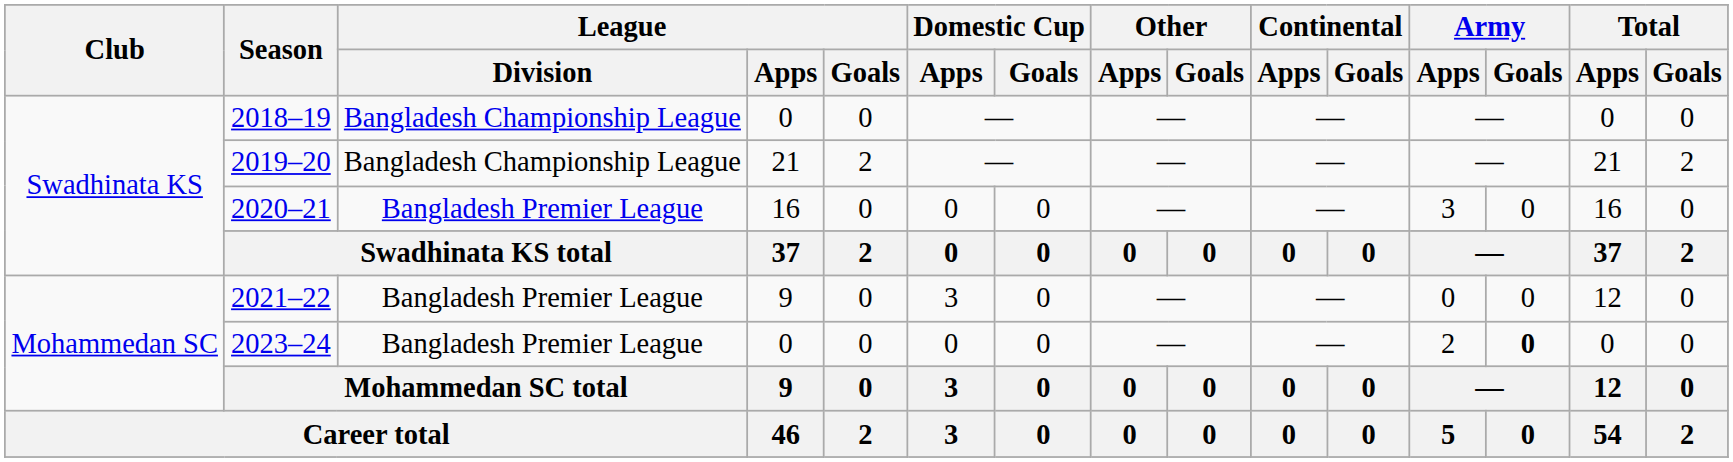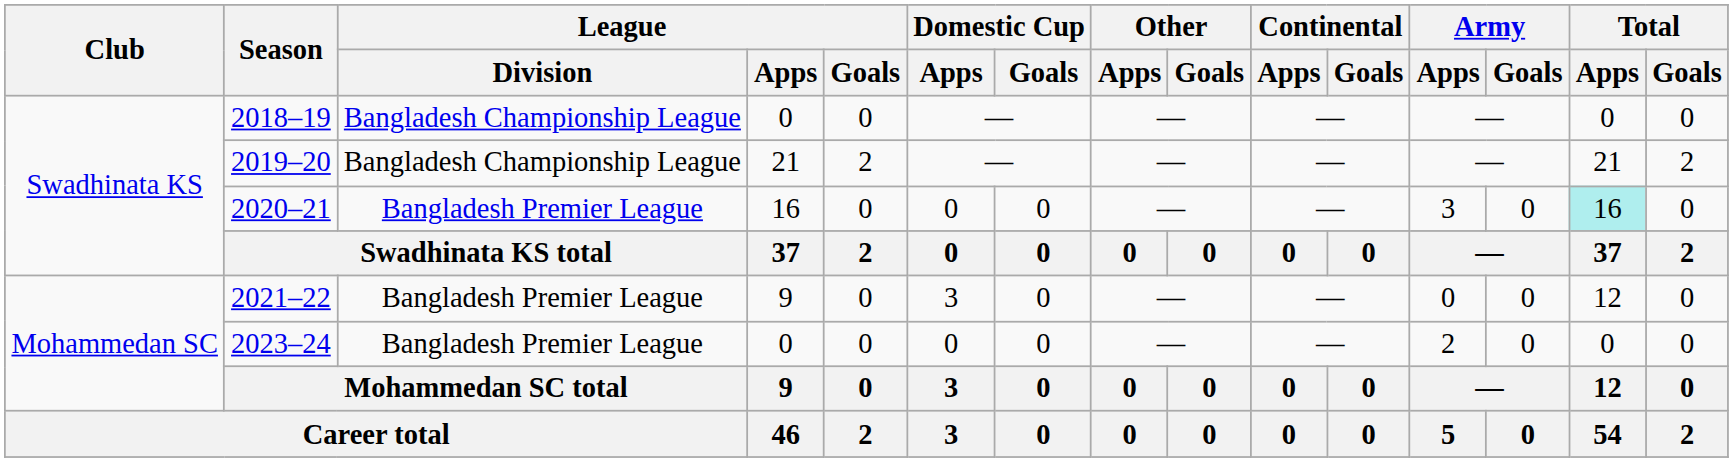(1607, 207) no background -> (1607, 207) paleturquoise background
(1528, 343) bold -> (1528, 343) normal
